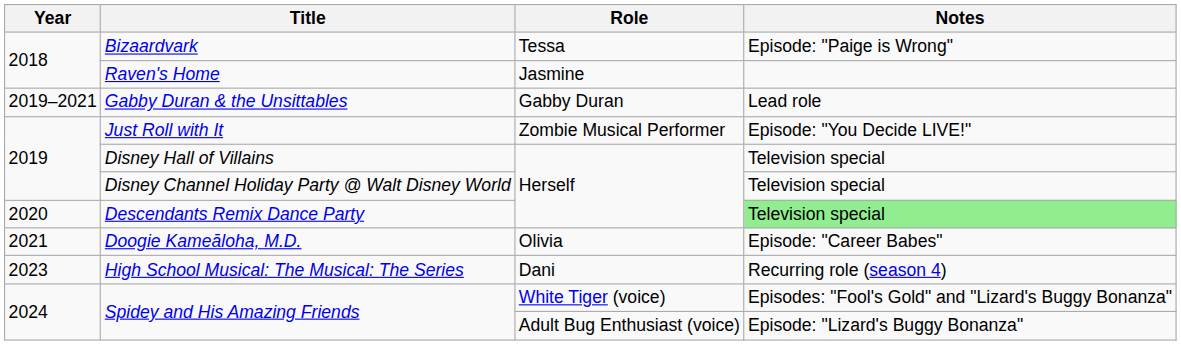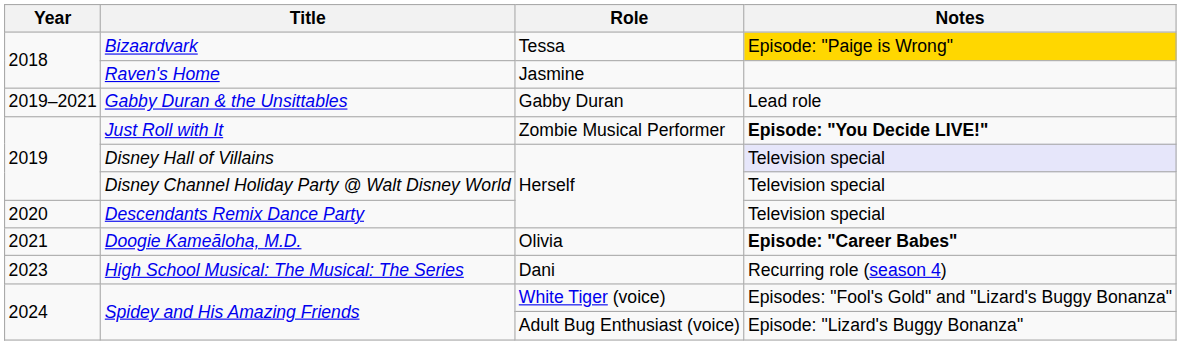(850, 46) no background -> (850, 46) gold background
(860, 130) normal -> (868, 130) bold
(816, 158) no background -> (816, 158) lavender background
(816, 213) lightgreen background -> (816, 213) no background
(845, 241) normal -> (853, 241) bold
